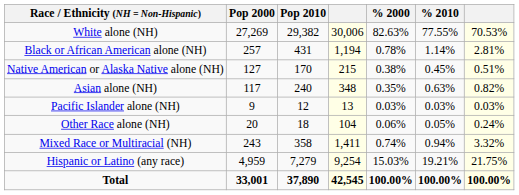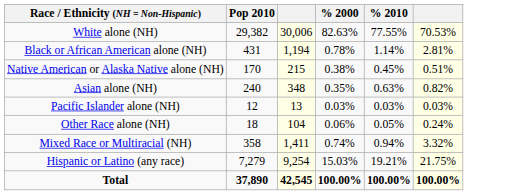- column: (252, 13)
